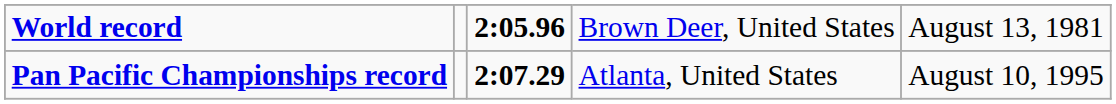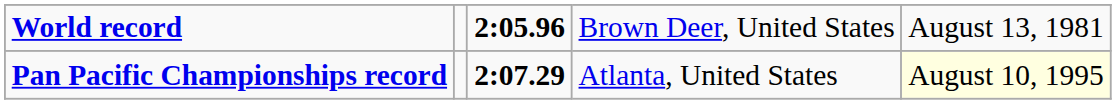(1006, 74) no background -> (1006, 74) lightyellow background
